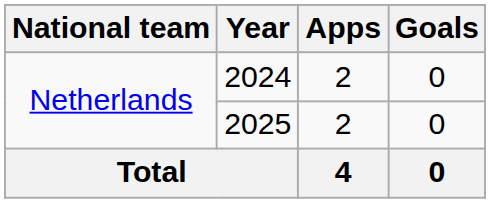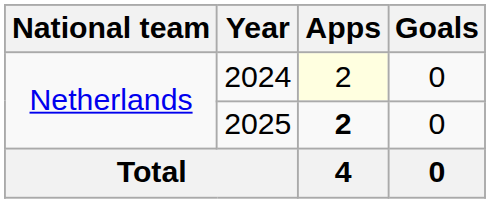(343, 76) no background -> (343, 76) lightyellow background
(343, 124) normal -> (343, 124) bold
